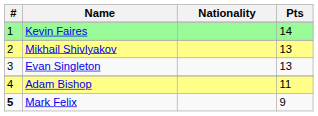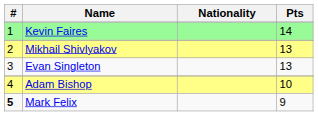(285, 84) 11 -> (286, 84) 10
